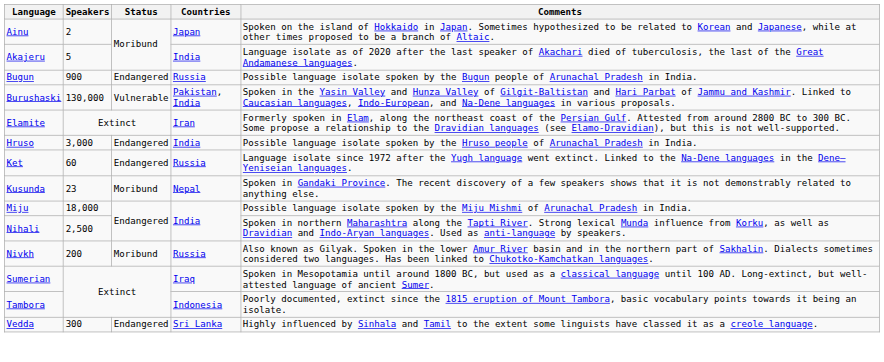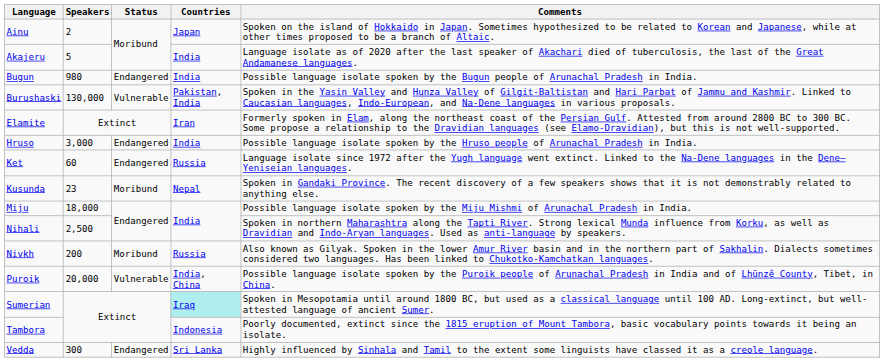(74, 77) 900 -> (74, 77) 980
(189, 77) Russia -> (187, 77) India
+ row: (23, 279)
(184, 279) no background -> (184, 304) paleturquoise background
